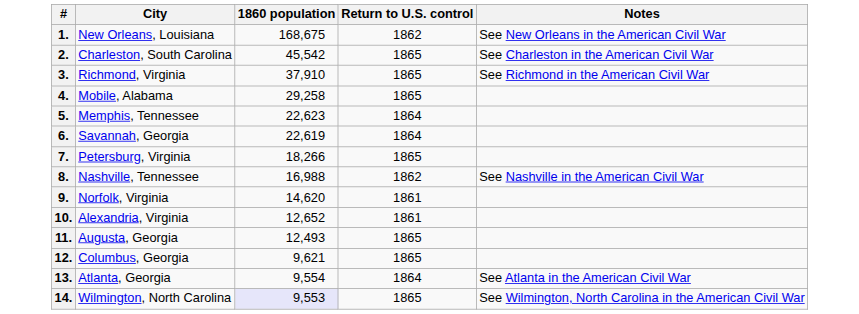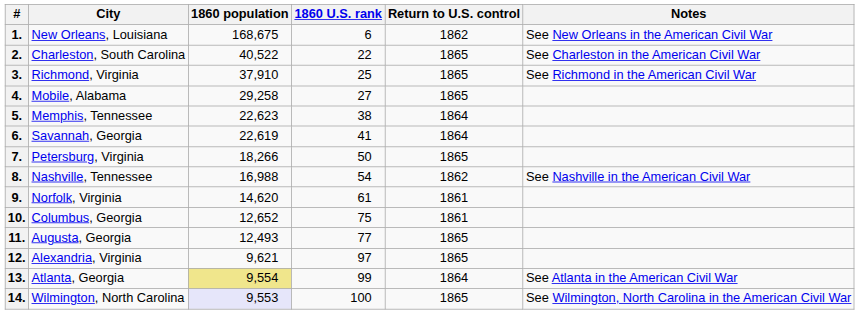+ column: (338, 14)
(305, 55) 45,542 -> (259, 55) 40,522
(133, 217) Alexandria, Virginia -> (87, 217) Columbus, Georgia
(133, 258) Columbus, Georgia -> (87, 258) Alexandria, Virginia
(309, 278) no background -> (262, 278) khaki background
